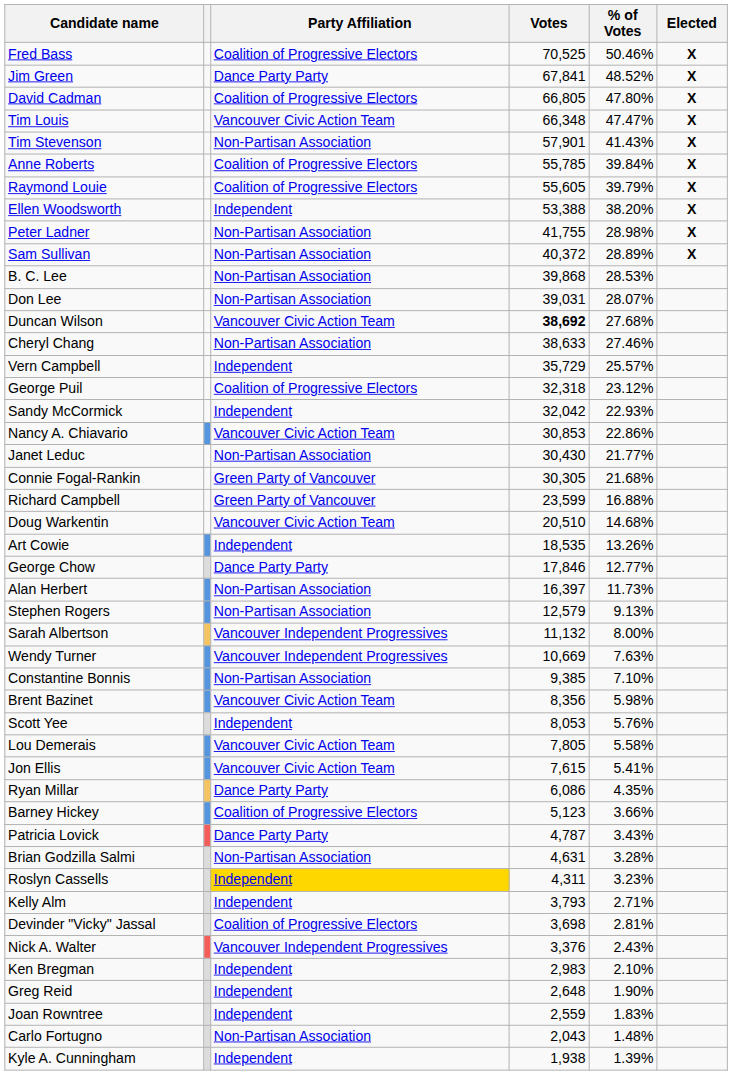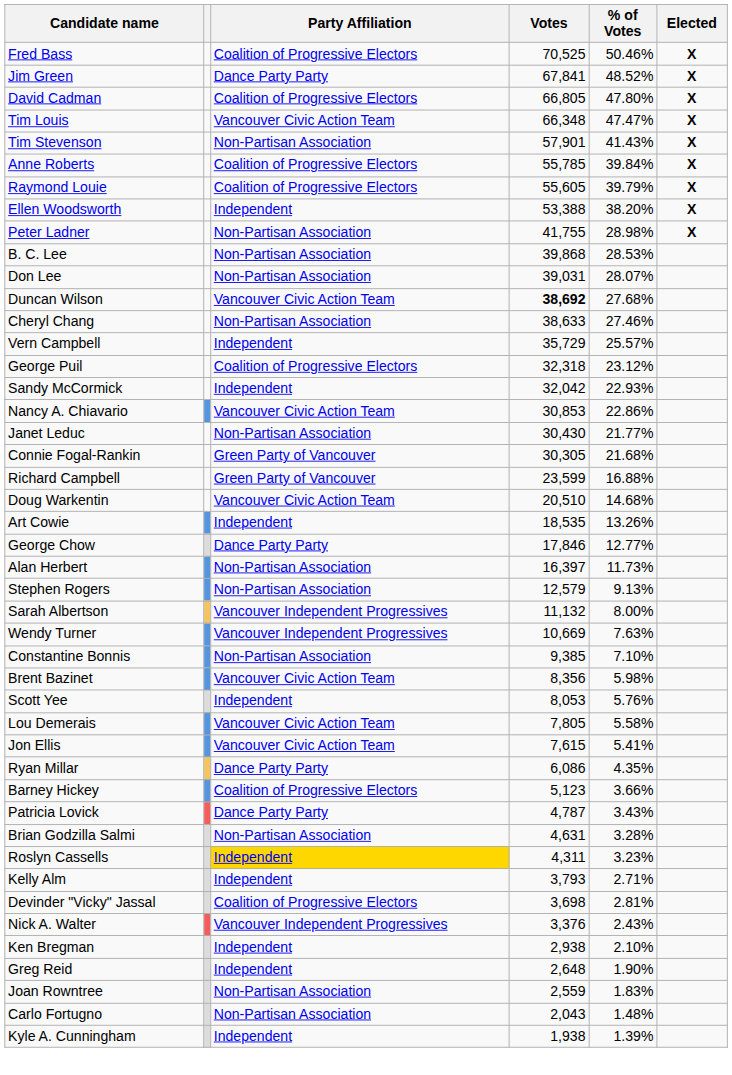- row: (49, 254)
(568, 969) 2,983 -> (568, 947) 2,938
(253, 1014) Independent -> (292, 991) Non-Partisan Association
